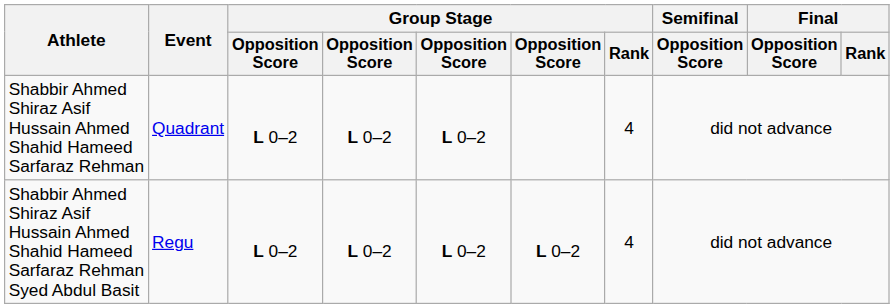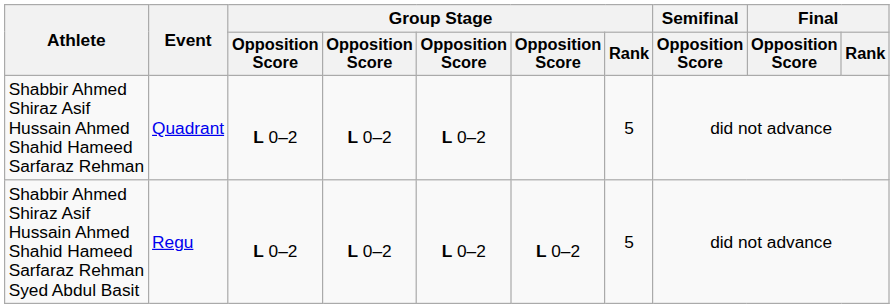(629, 128) 4 -> (629, 128) 5
(629, 242) 4 -> (629, 242) 5
